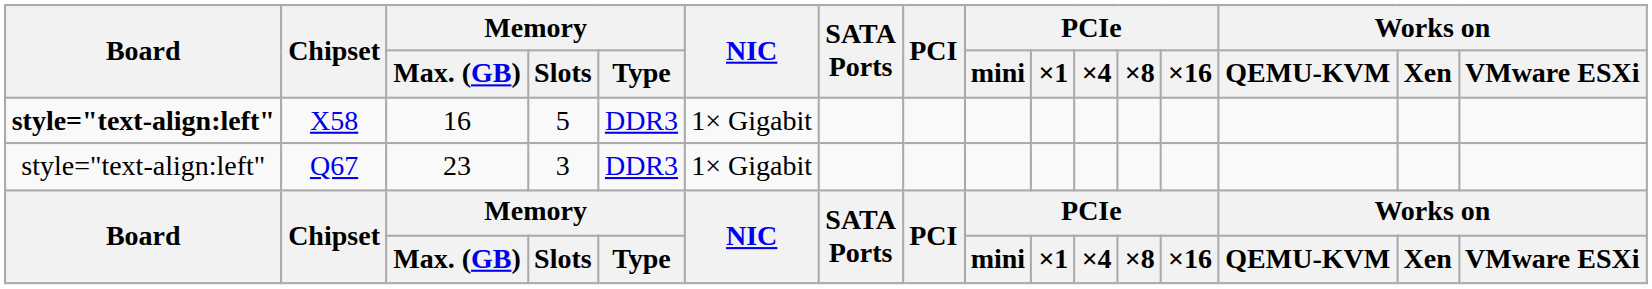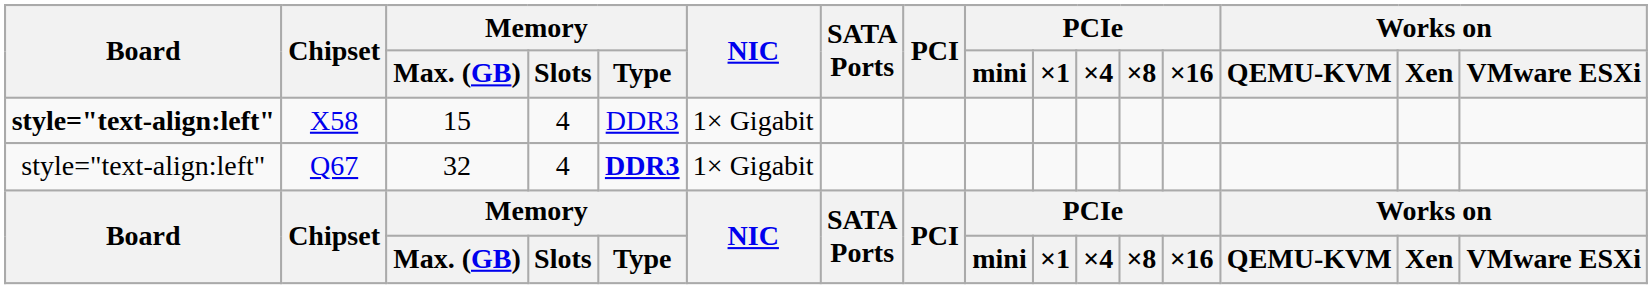(457, 119) 16 -> (457, 119) 15
(563, 119) 5 -> (563, 119) 4
(457, 165) 23 -> (457, 165) 32
(563, 165) 3 -> (563, 165) 4
(641, 165) normal -> (642, 165) bold
